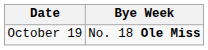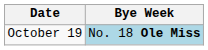(144, 35) no background -> (144, 35) lightblue background
